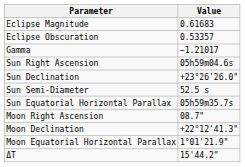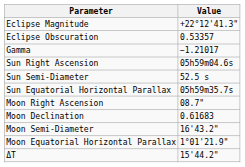(197, 24) 0.61683 -> (209, 24) +22°12'41.3"
- row: (43, 77)
(209, 129) +22°12'41.3" -> (197, 116) 0.61683
+ row: (50, 129)
